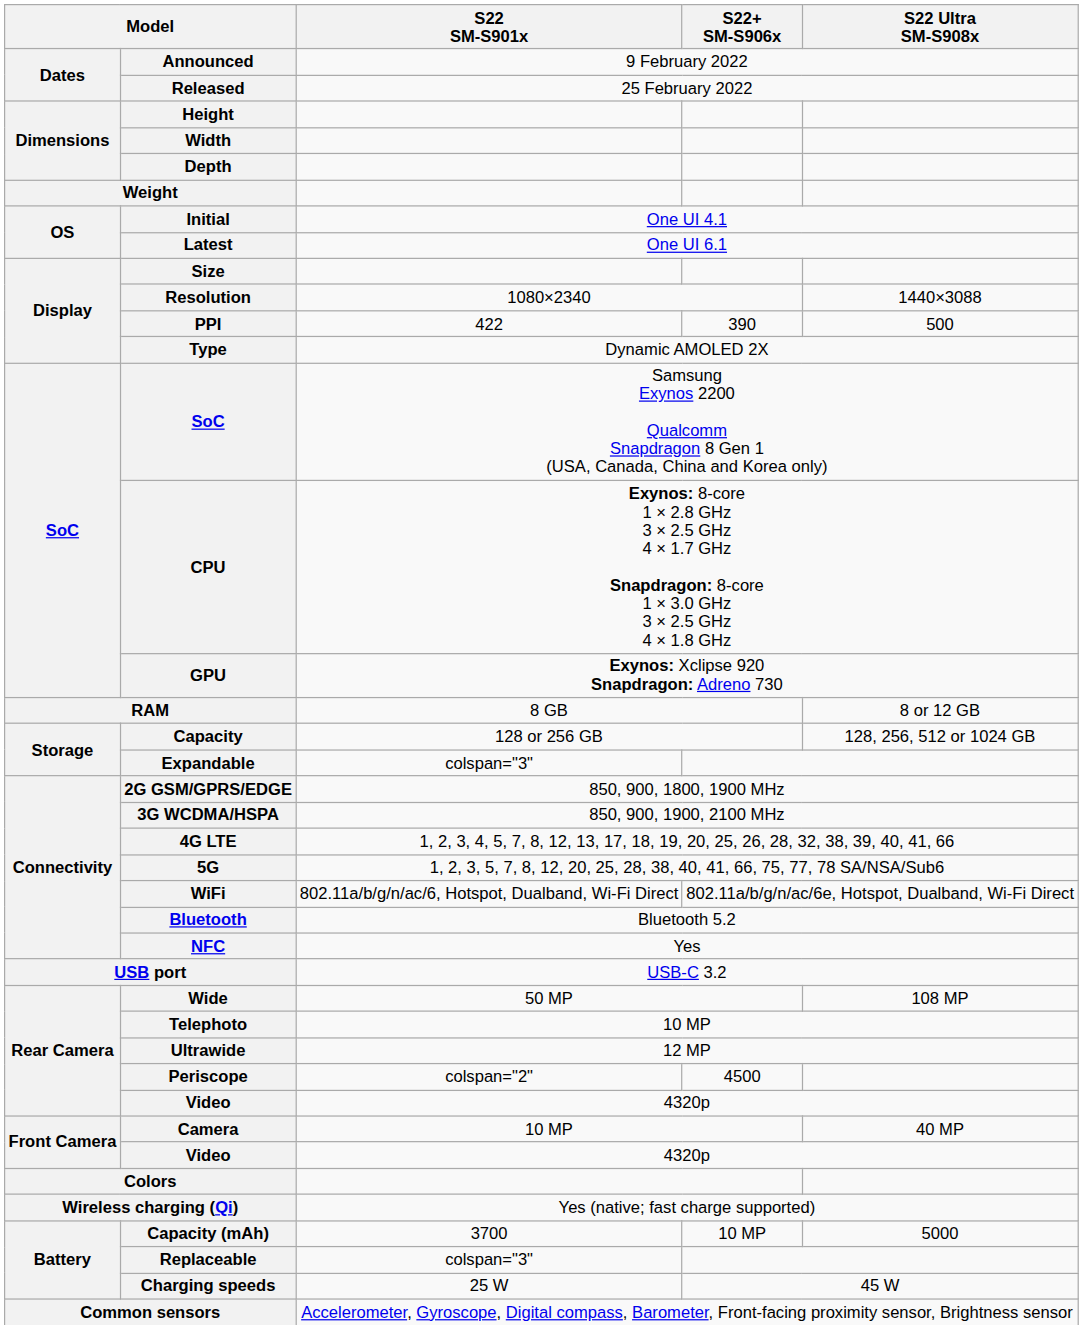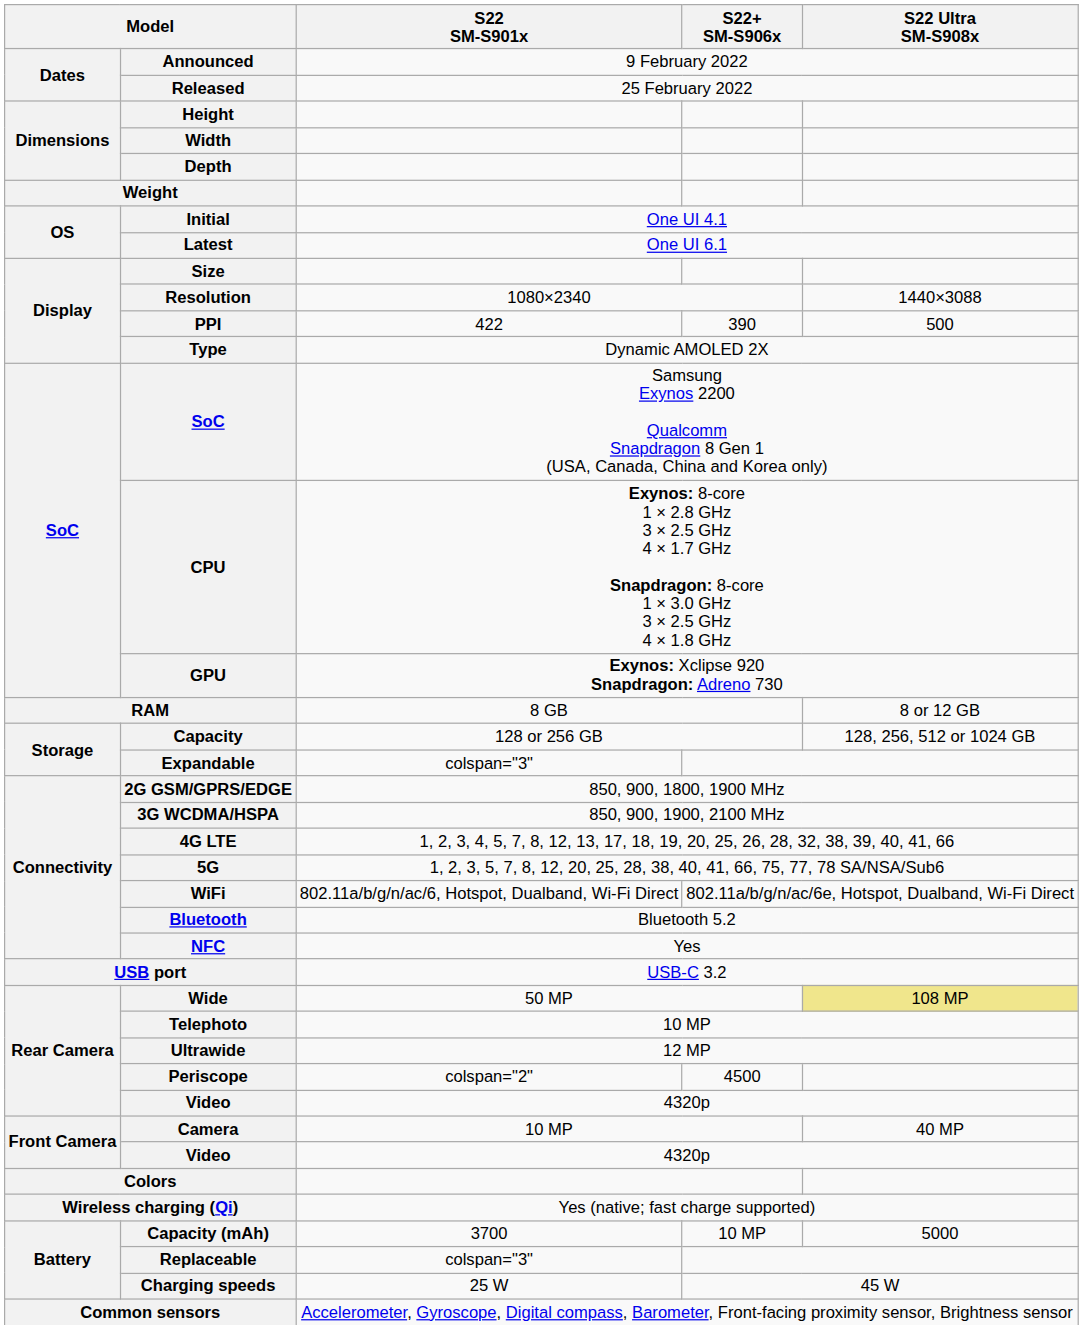(940, 998) no background -> (940, 998) khaki background
